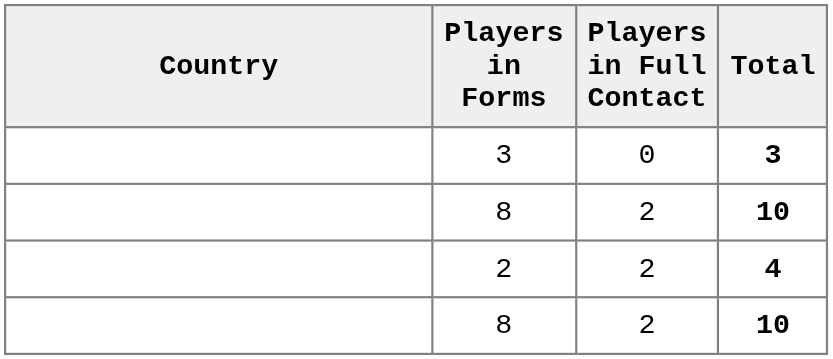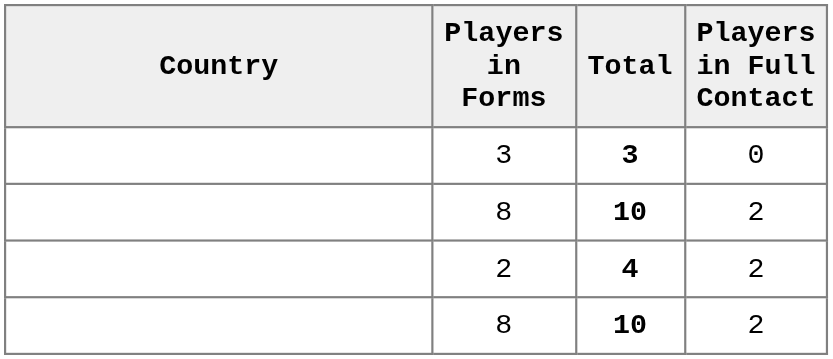columns swapped: (647, 66) <-> (773, 66)
